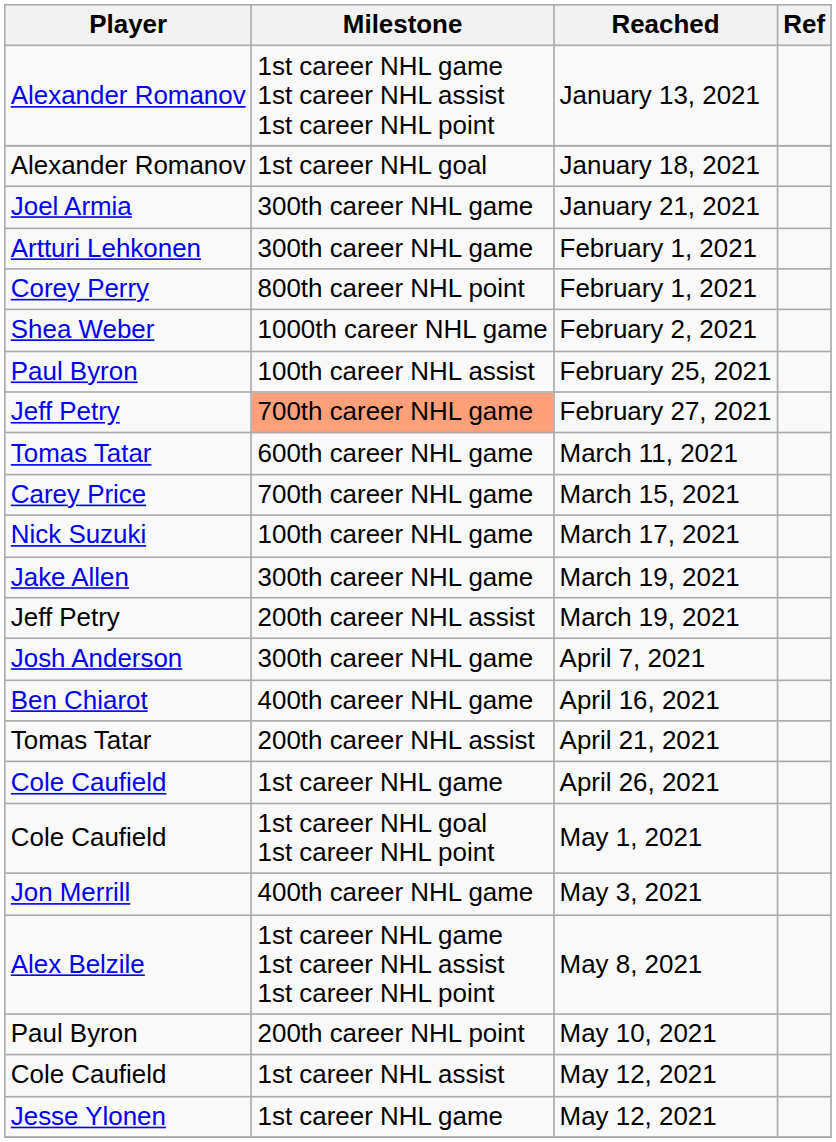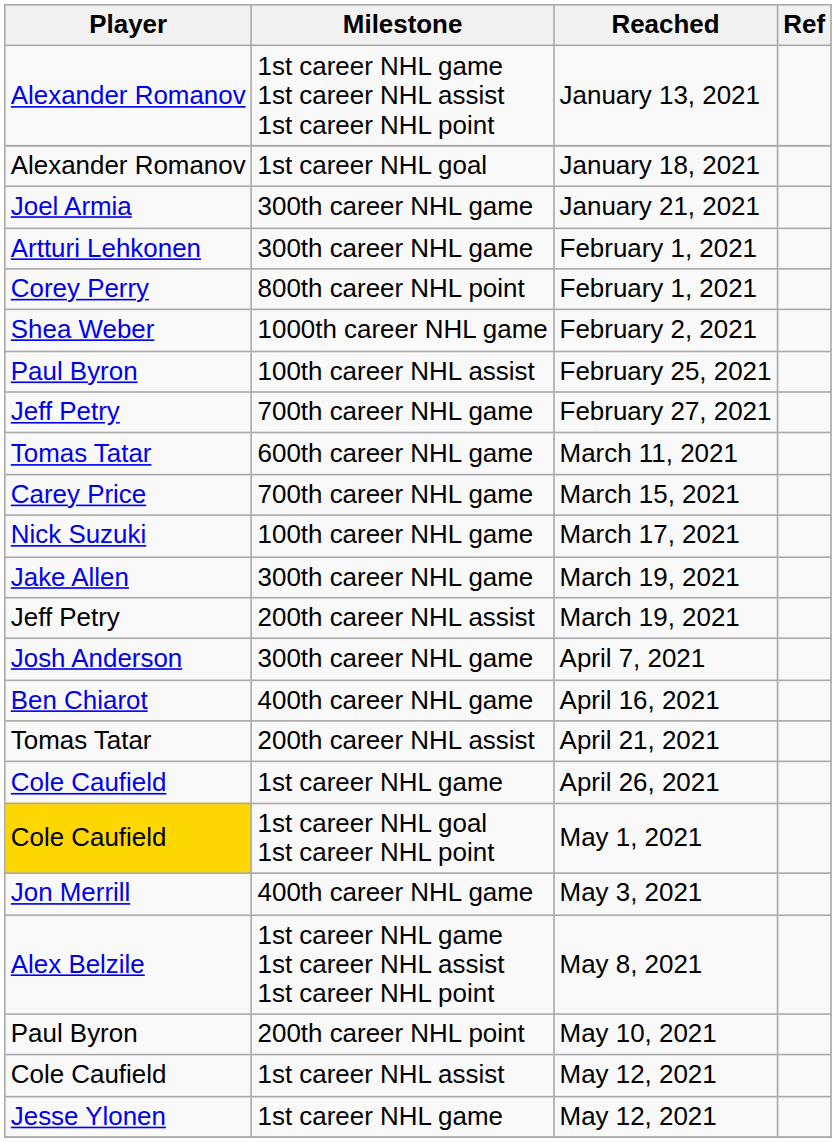(395, 412) lightsalmon background -> (395, 412) no background
(89, 837) no background -> (89, 837) gold background
